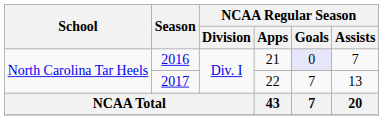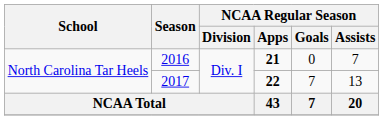(273, 59) normal -> (273, 59) bold
(312, 59) lavender background -> (312, 59) no background
(273, 81) normal -> (273, 81) bold
